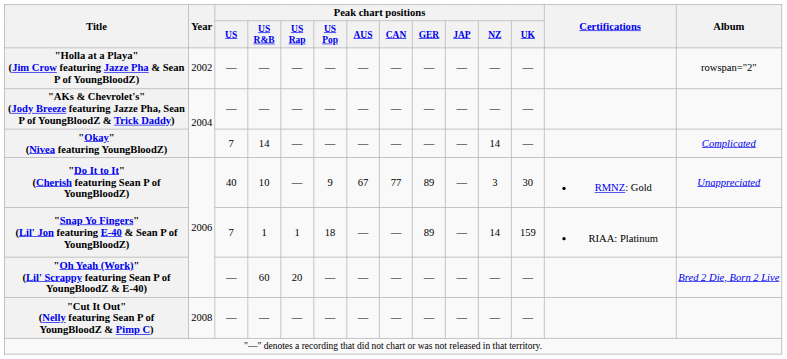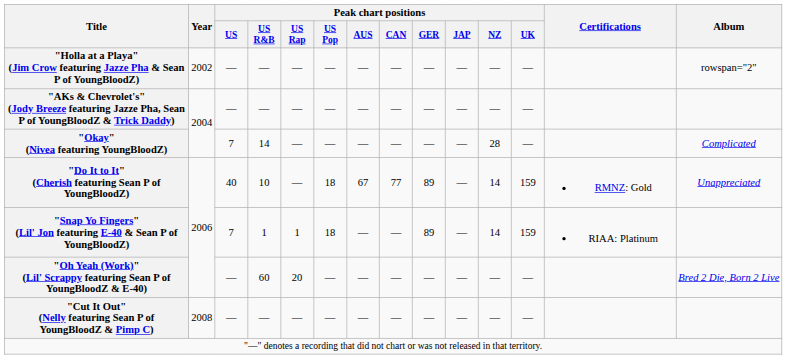(495, 143) 14 -> (495, 143) 28
(330, 182) 9 -> (330, 182) 18
(495, 182) 3 -> (495, 182) 14
(528, 182) 30 -> (528, 182) 159
